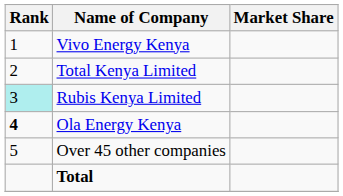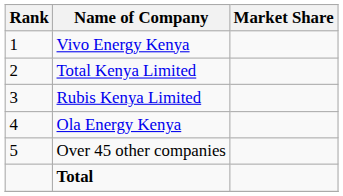(14, 97) paleturquoise background -> (14, 97) no background
(14, 124) bold -> (14, 124) normal
